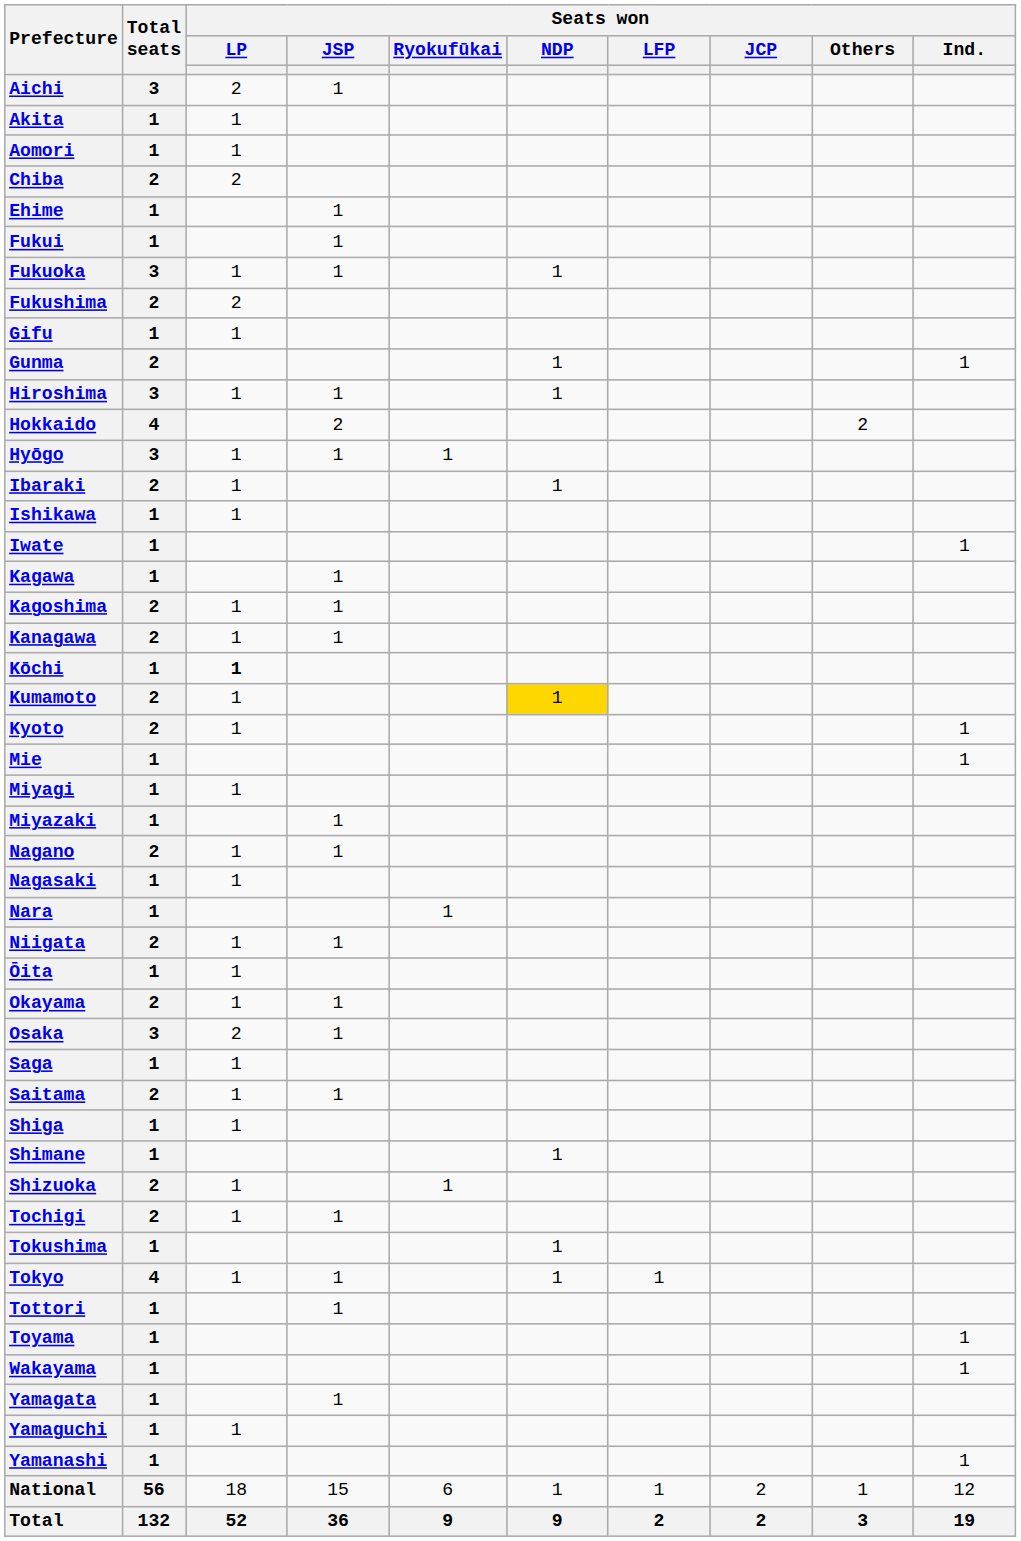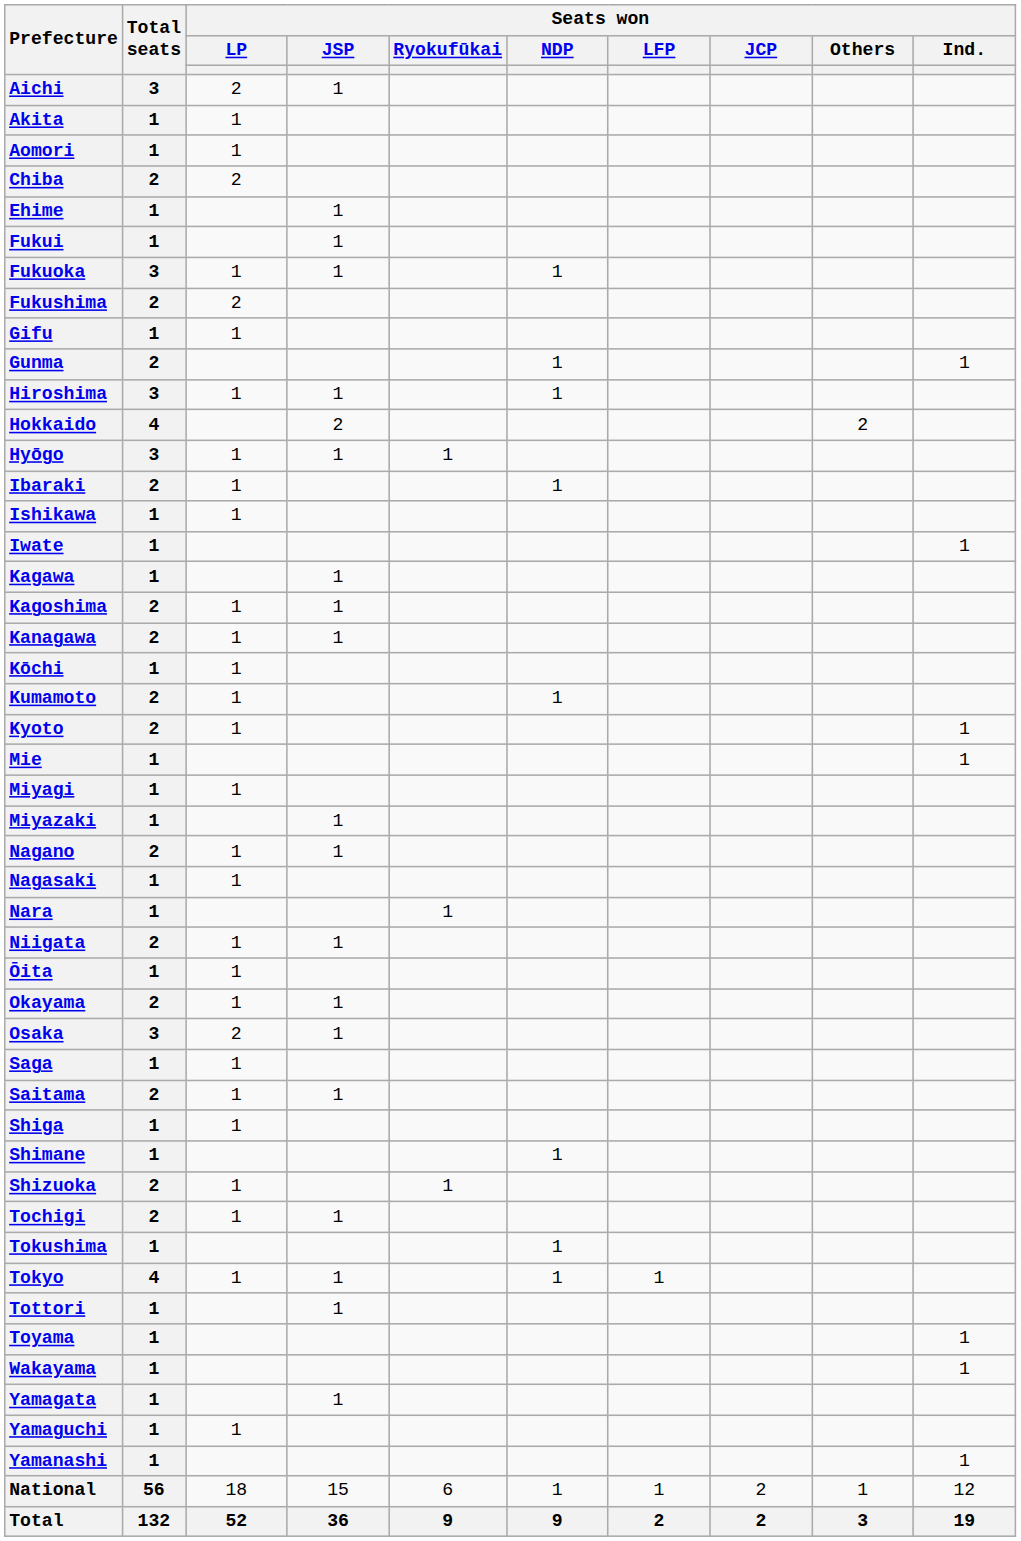(236, 668) bold -> (236, 668) normal
(557, 699) gold background -> (557, 699) no background
